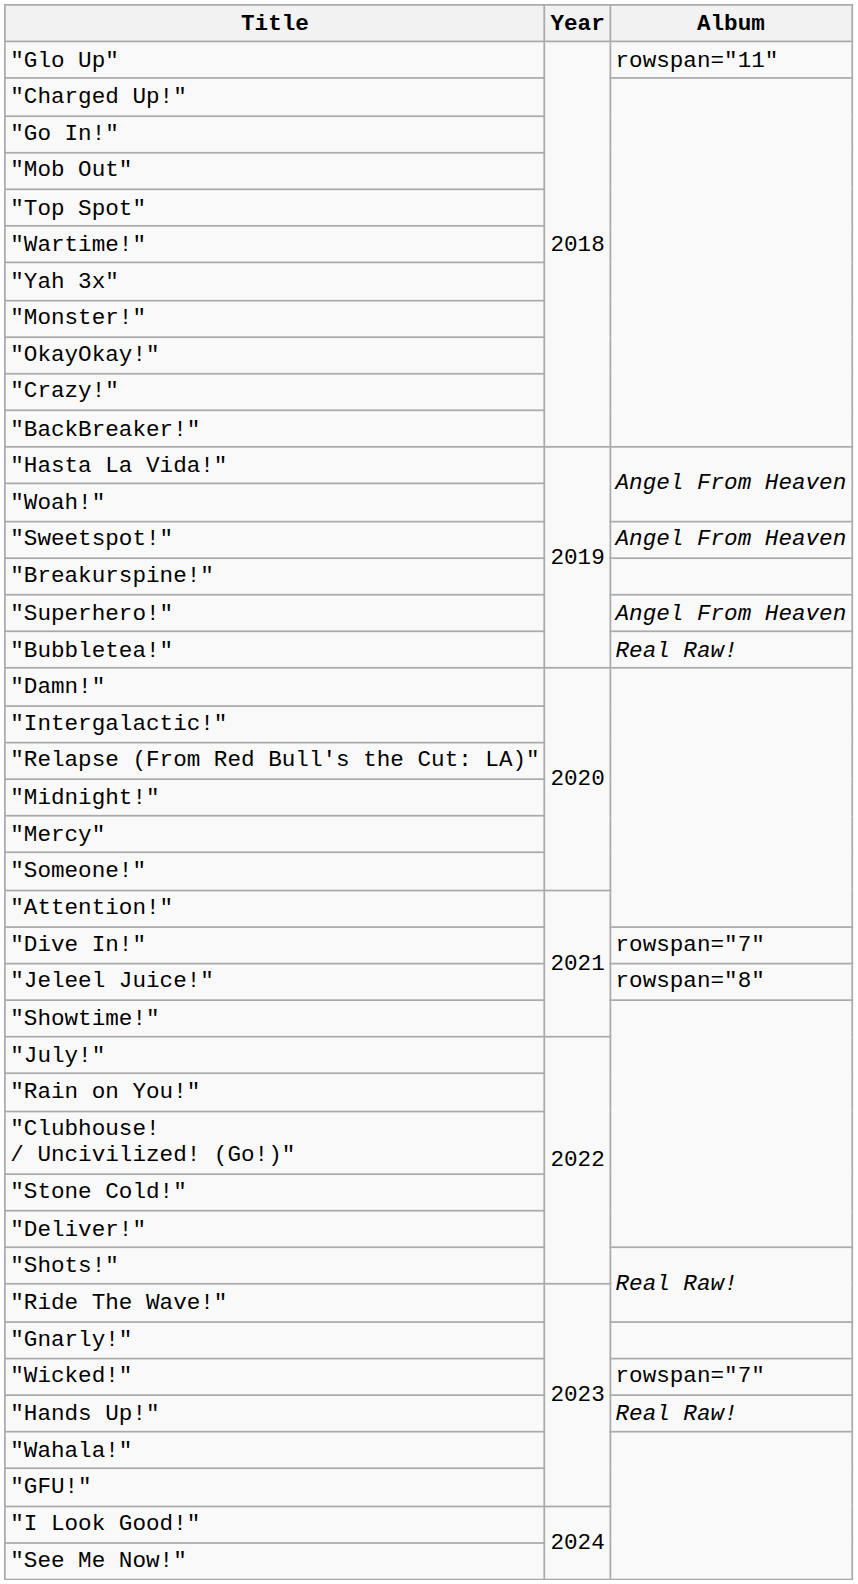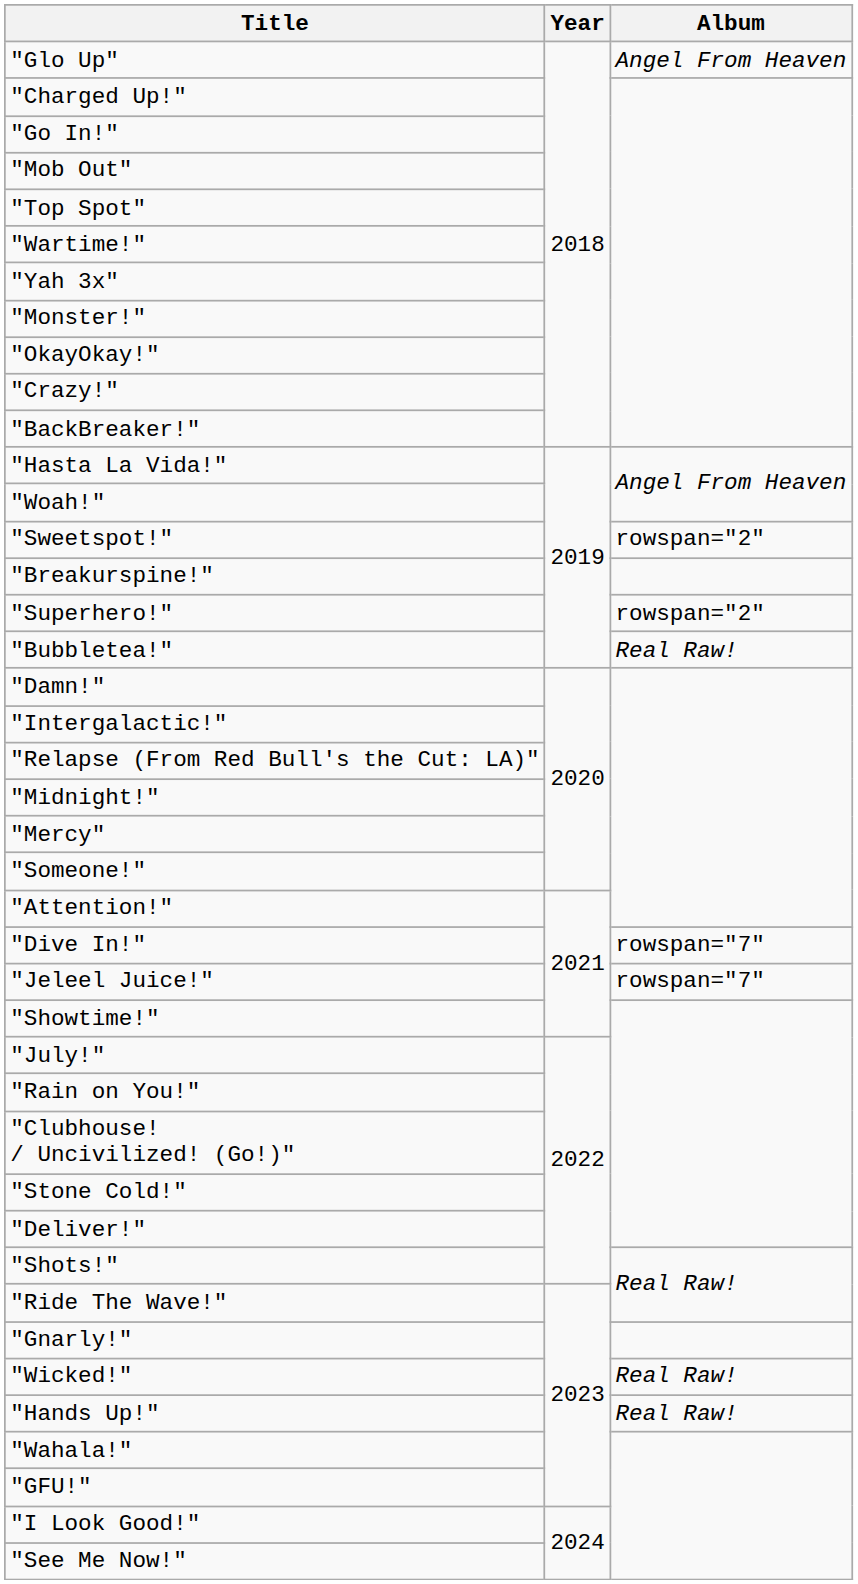(697, 60) rowspan="11" -> (731, 60) Angel From Heaven
(731, 539) Angel From Heaven -> (690, 539) rowspan="2"
(731, 613) Angel From Heaven -> (690, 613) rowspan="2"
(690, 982) rowspan="8" -> (690, 982) rowspan="7"
(690, 1377) rowspan="7" -> (677, 1377) Real Raw!
